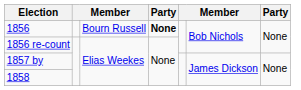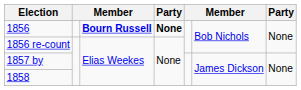(114, 28) normal -> (117, 28) bold
